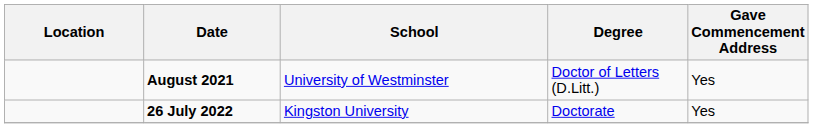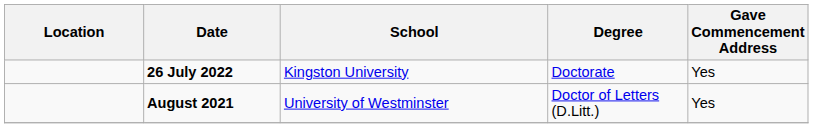rows swapped: (190, 80) <-> (190, 111)
